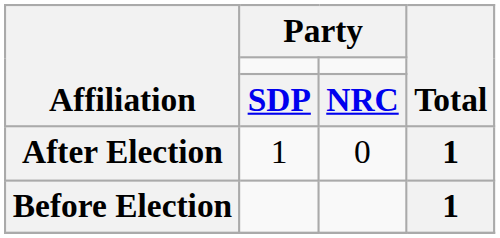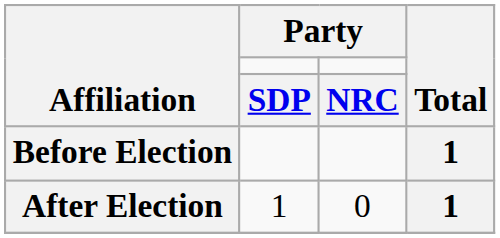rows swapped: (122, 205) <-> (122, 152)
